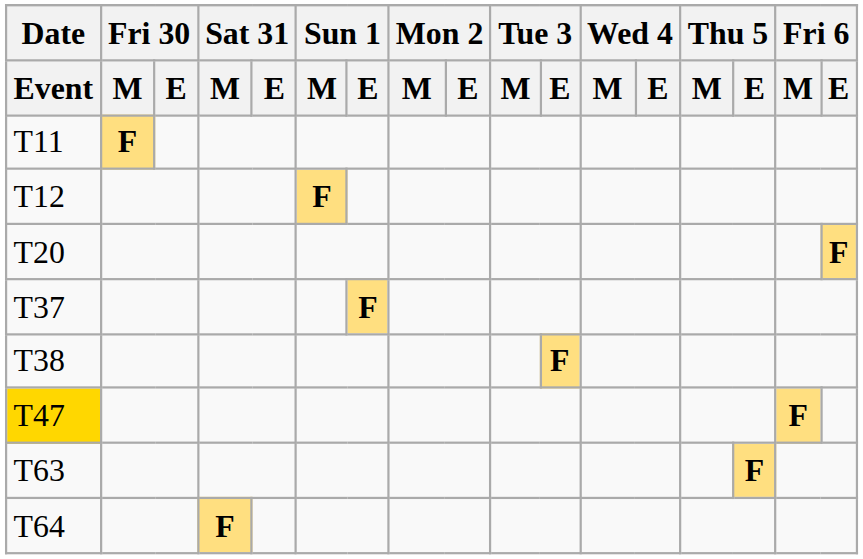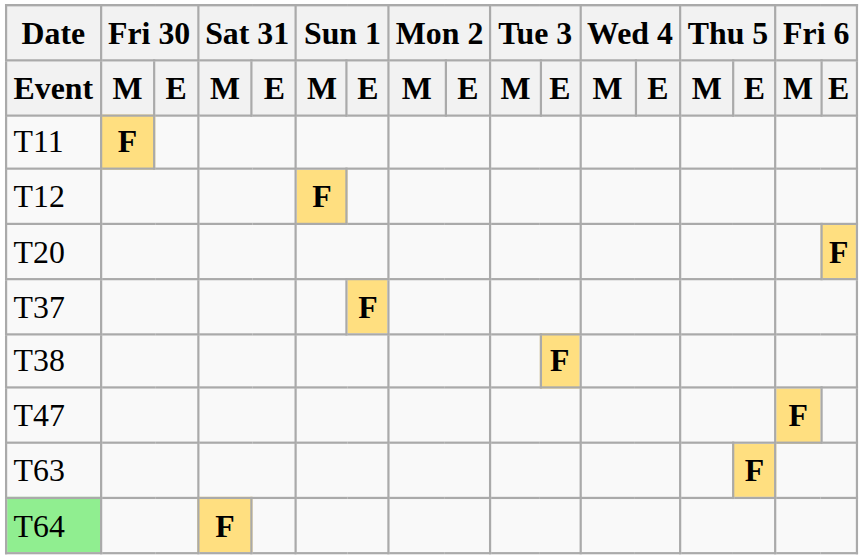(39, 415) gold background -> (39, 415) no background
(39, 525) no background -> (39, 525) lightgreen background
